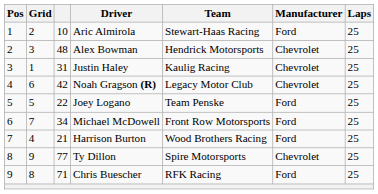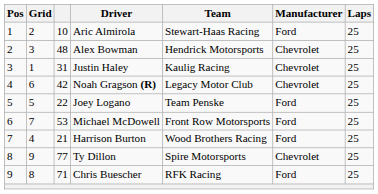(62, 120) 34 -> (62, 120) 53
